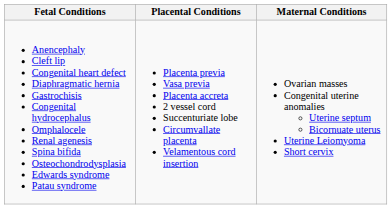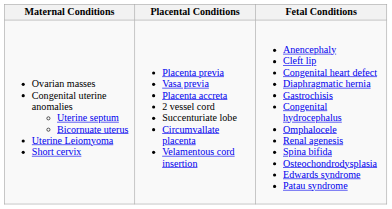columns swapped: (70, 12) <-> (322, 12)
